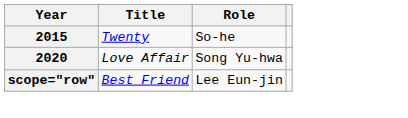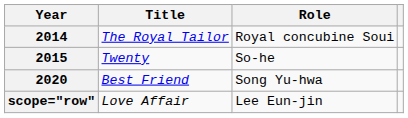+ row: (51, 37)
(145, 59) Love Affair -> (145, 80) Best Friend
(145, 80) Best Friend -> (145, 102) Love Affair
